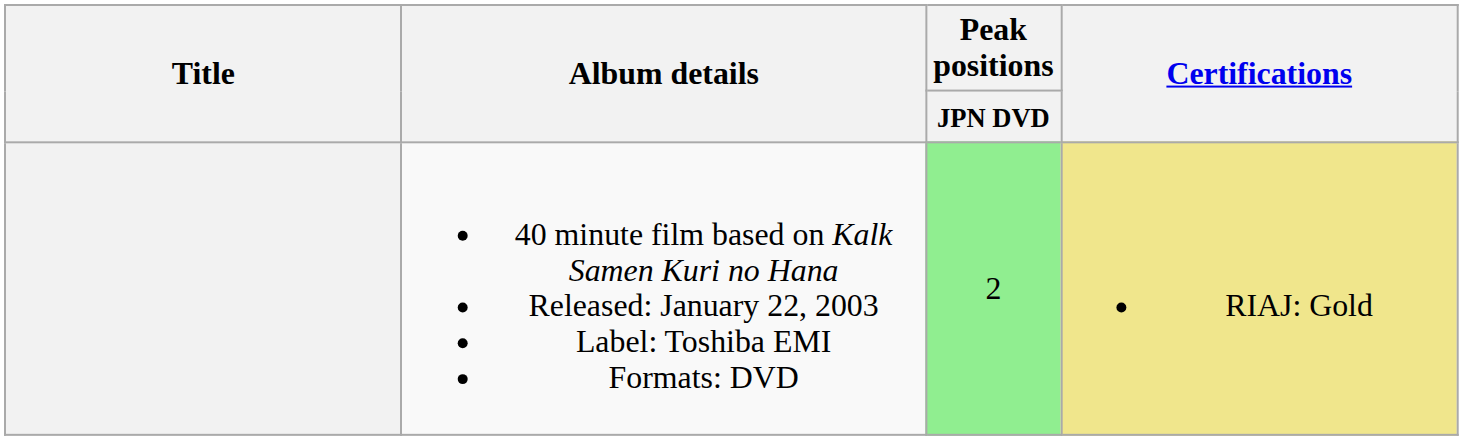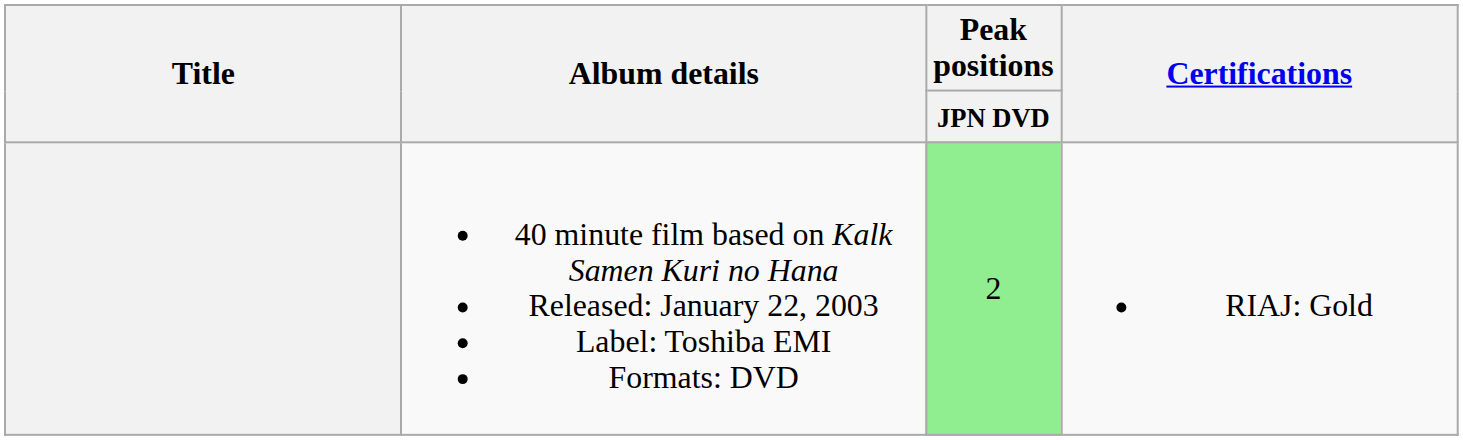(1259, 306) khaki background -> (1259, 306) no background
